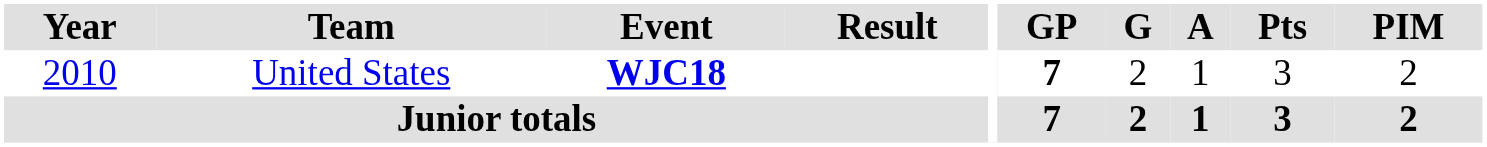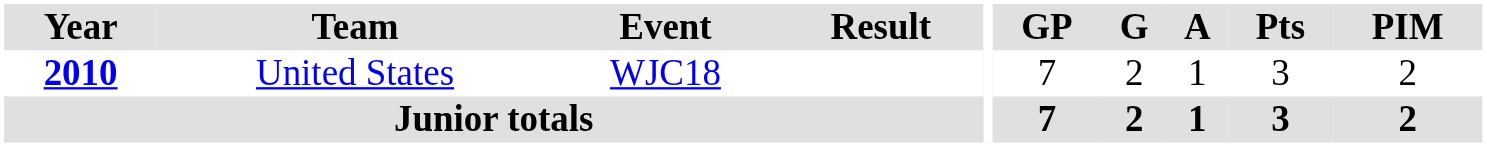(80, 72) normal -> (81, 72) bold
(666, 72) bold -> (665, 72) normal
(1052, 72) bold -> (1047, 72) normal
